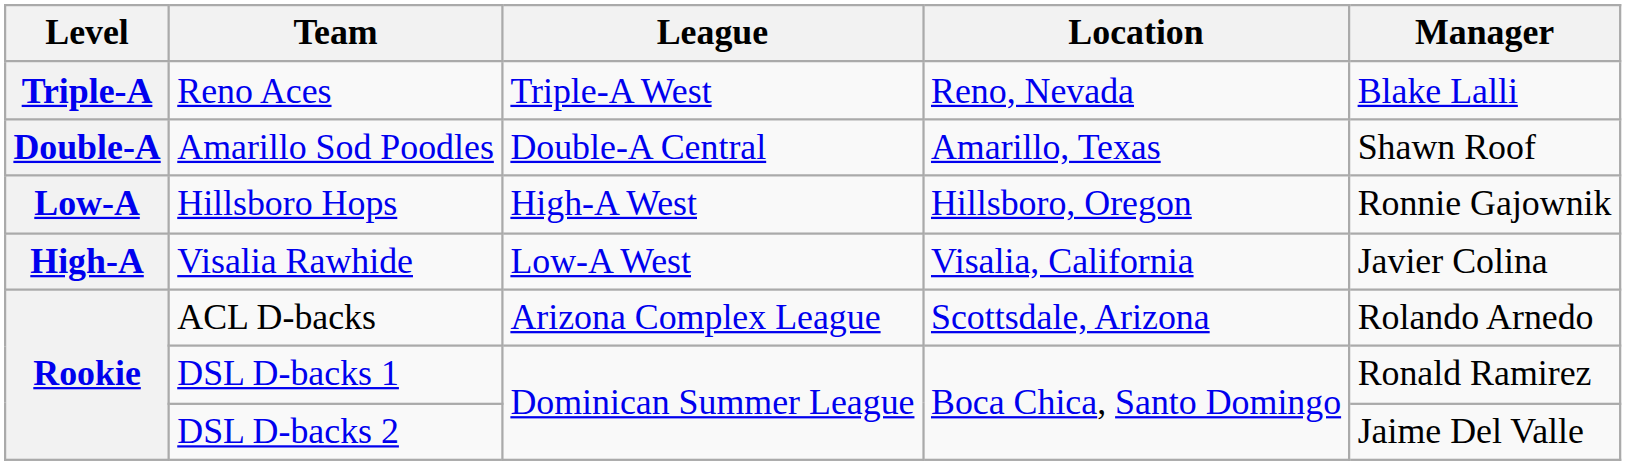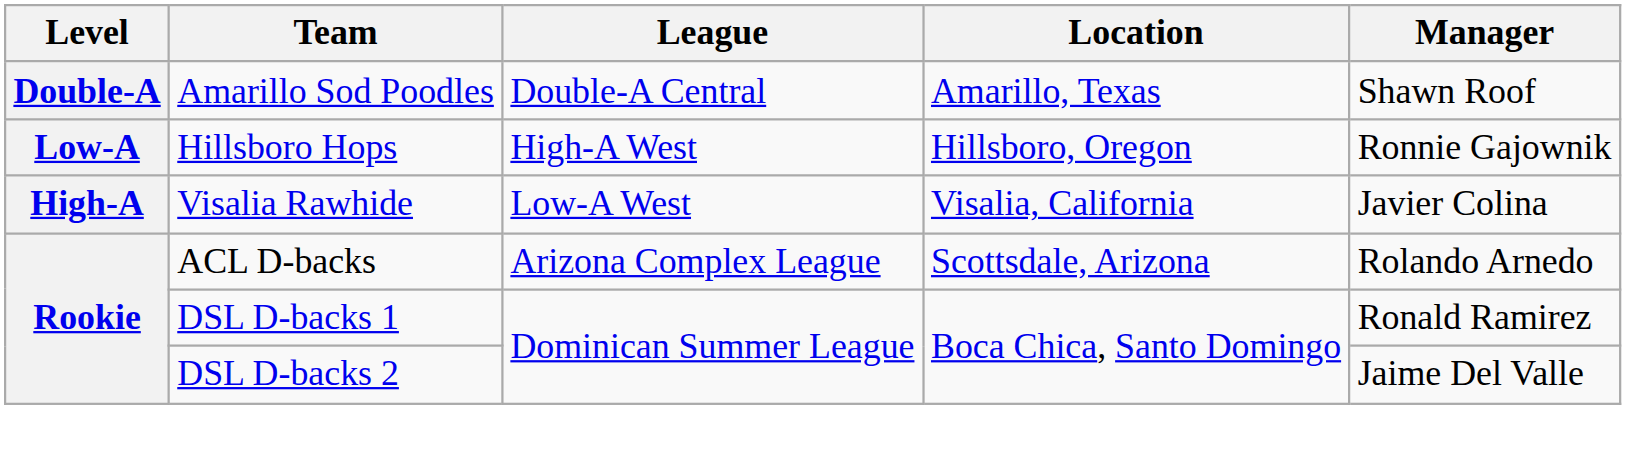- row: (254, 89)
